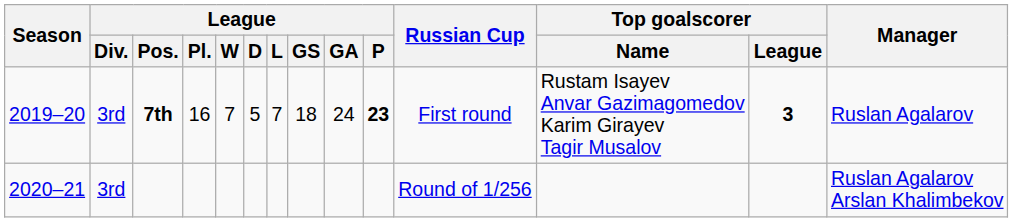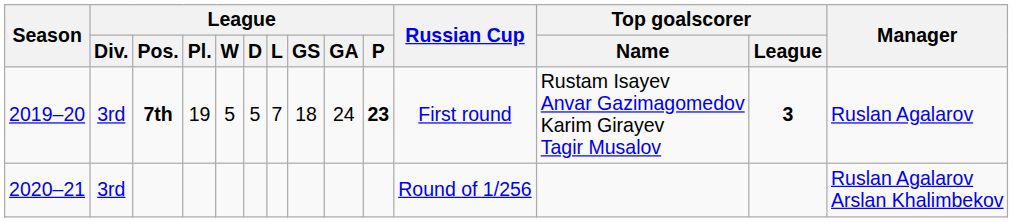(200, 114) 16 -> (200, 114) 19
(230, 114) 7 -> (230, 114) 5
